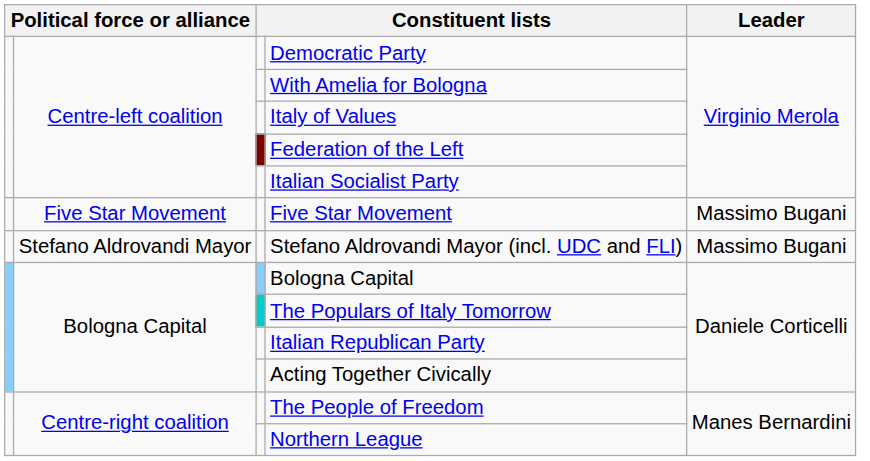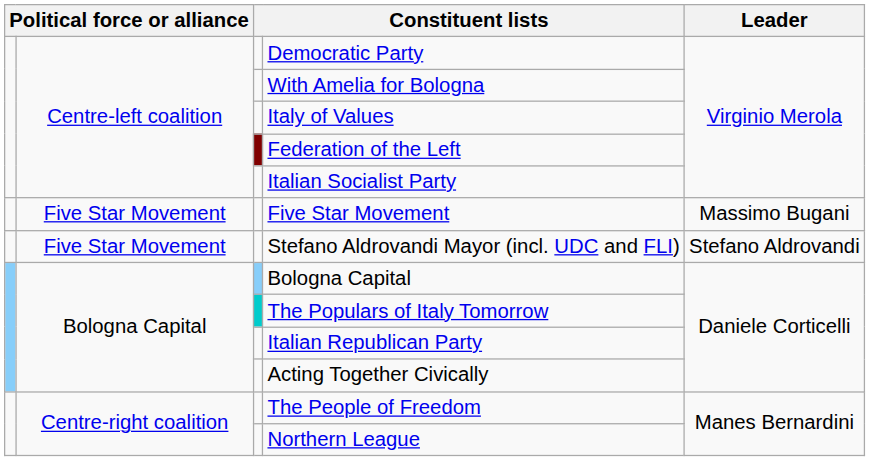(135, 246) Stefano Aldrovandi Mayor -> (135, 246) Five Star Movement
(771, 246) Massimo Bugani -> (774, 246) Stefano Aldrovandi
